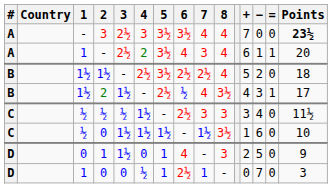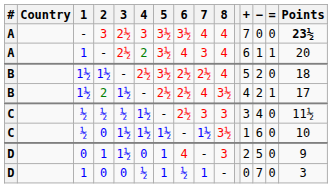(184, 93) ½ -> (184, 93) 2½
(259, 93) 3 -> (259, 93) 2
(184, 173) 2½ -> (184, 173) ½
